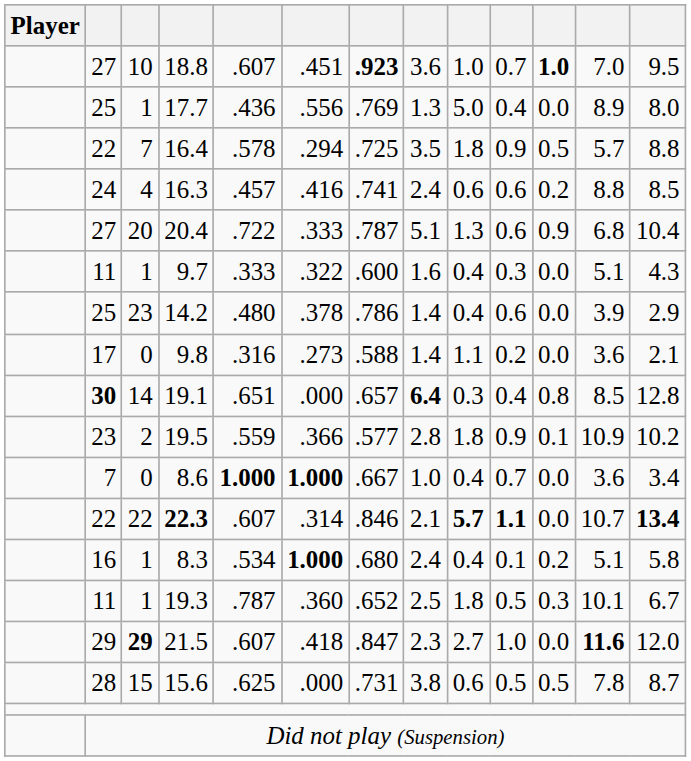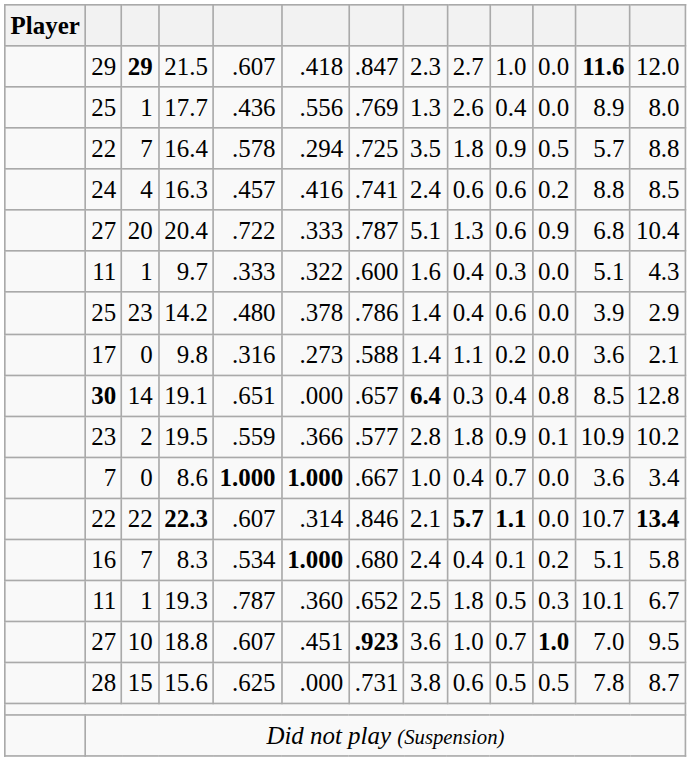rows swapped: (186, 641) <-> (186, 66)
(468, 107) 5.0 -> (468, 107) 2.6
(147, 559) 1 -> (147, 559) 7
